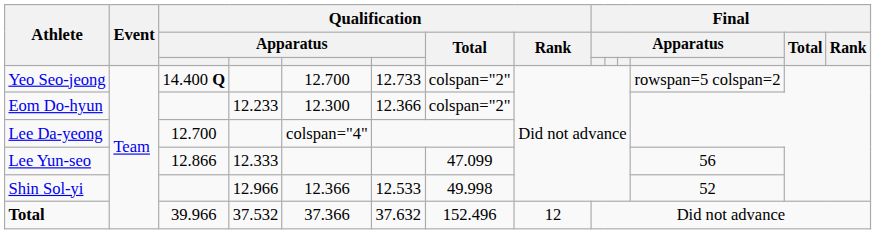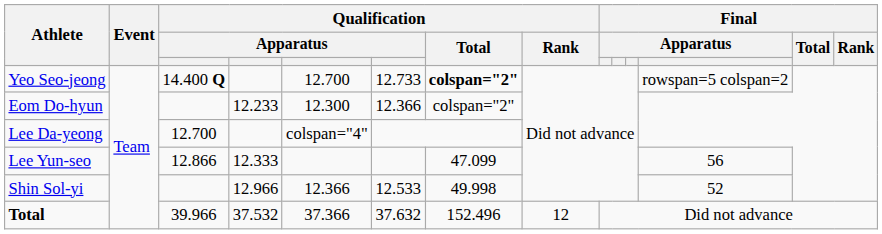(470, 79) normal -> (474, 79) bold
